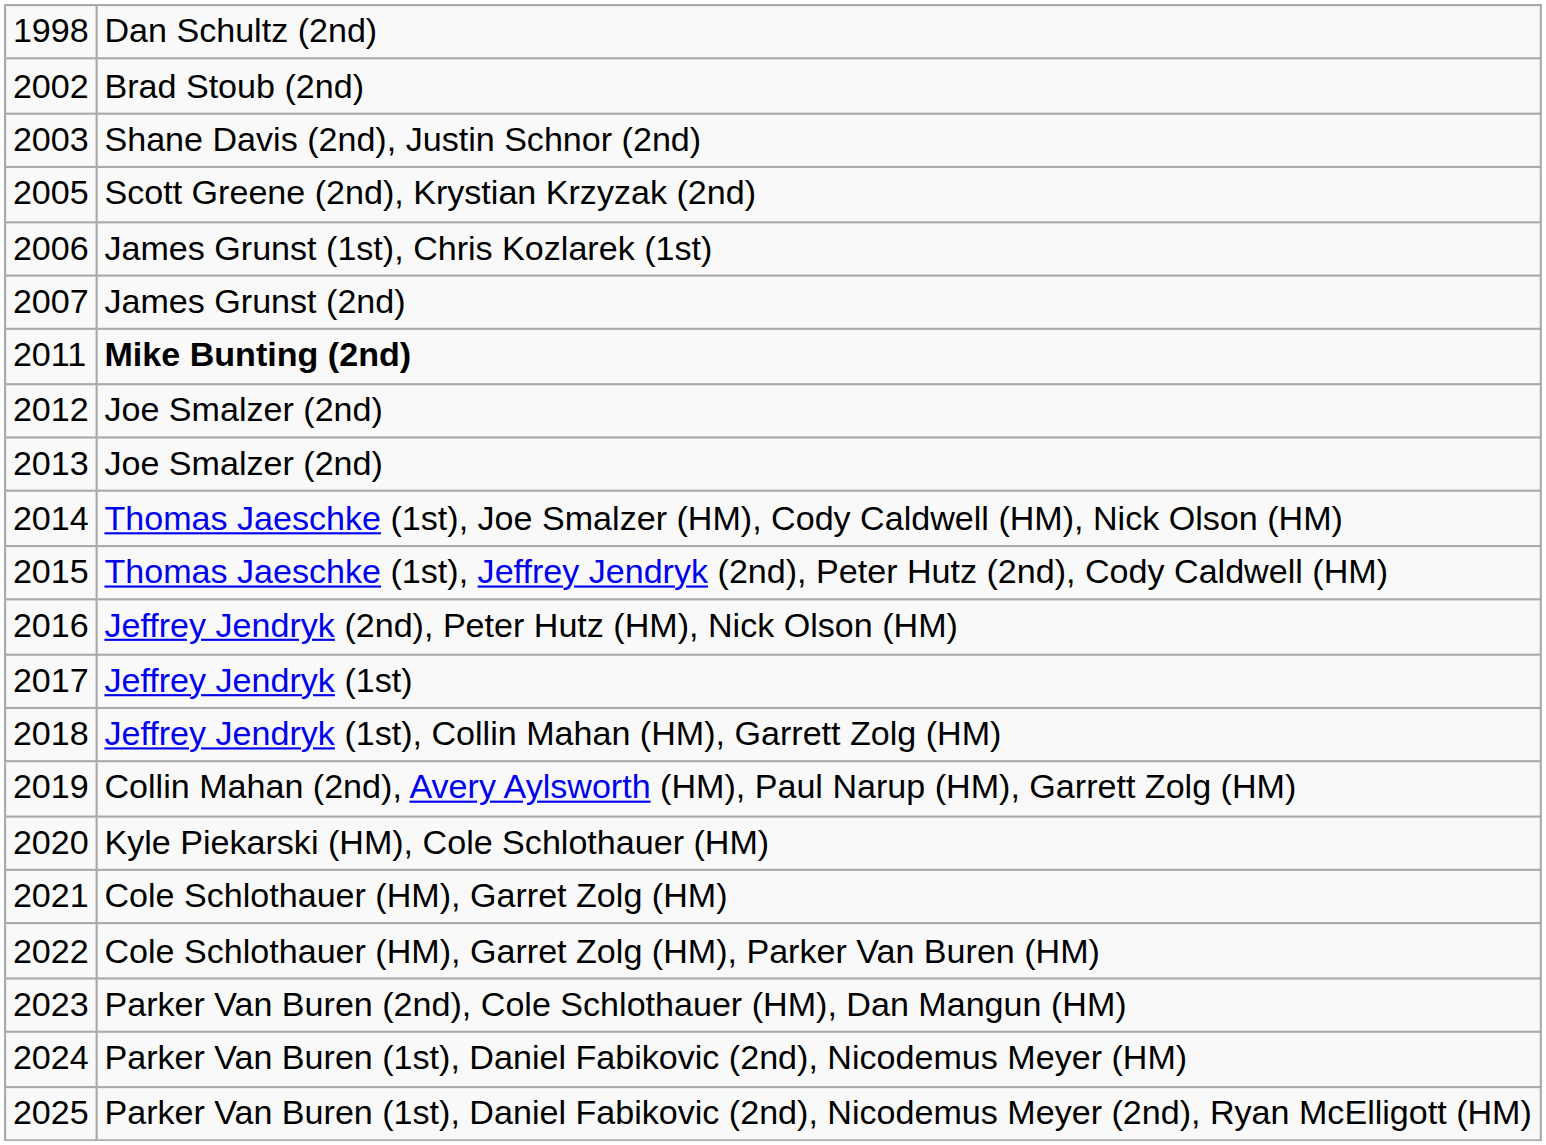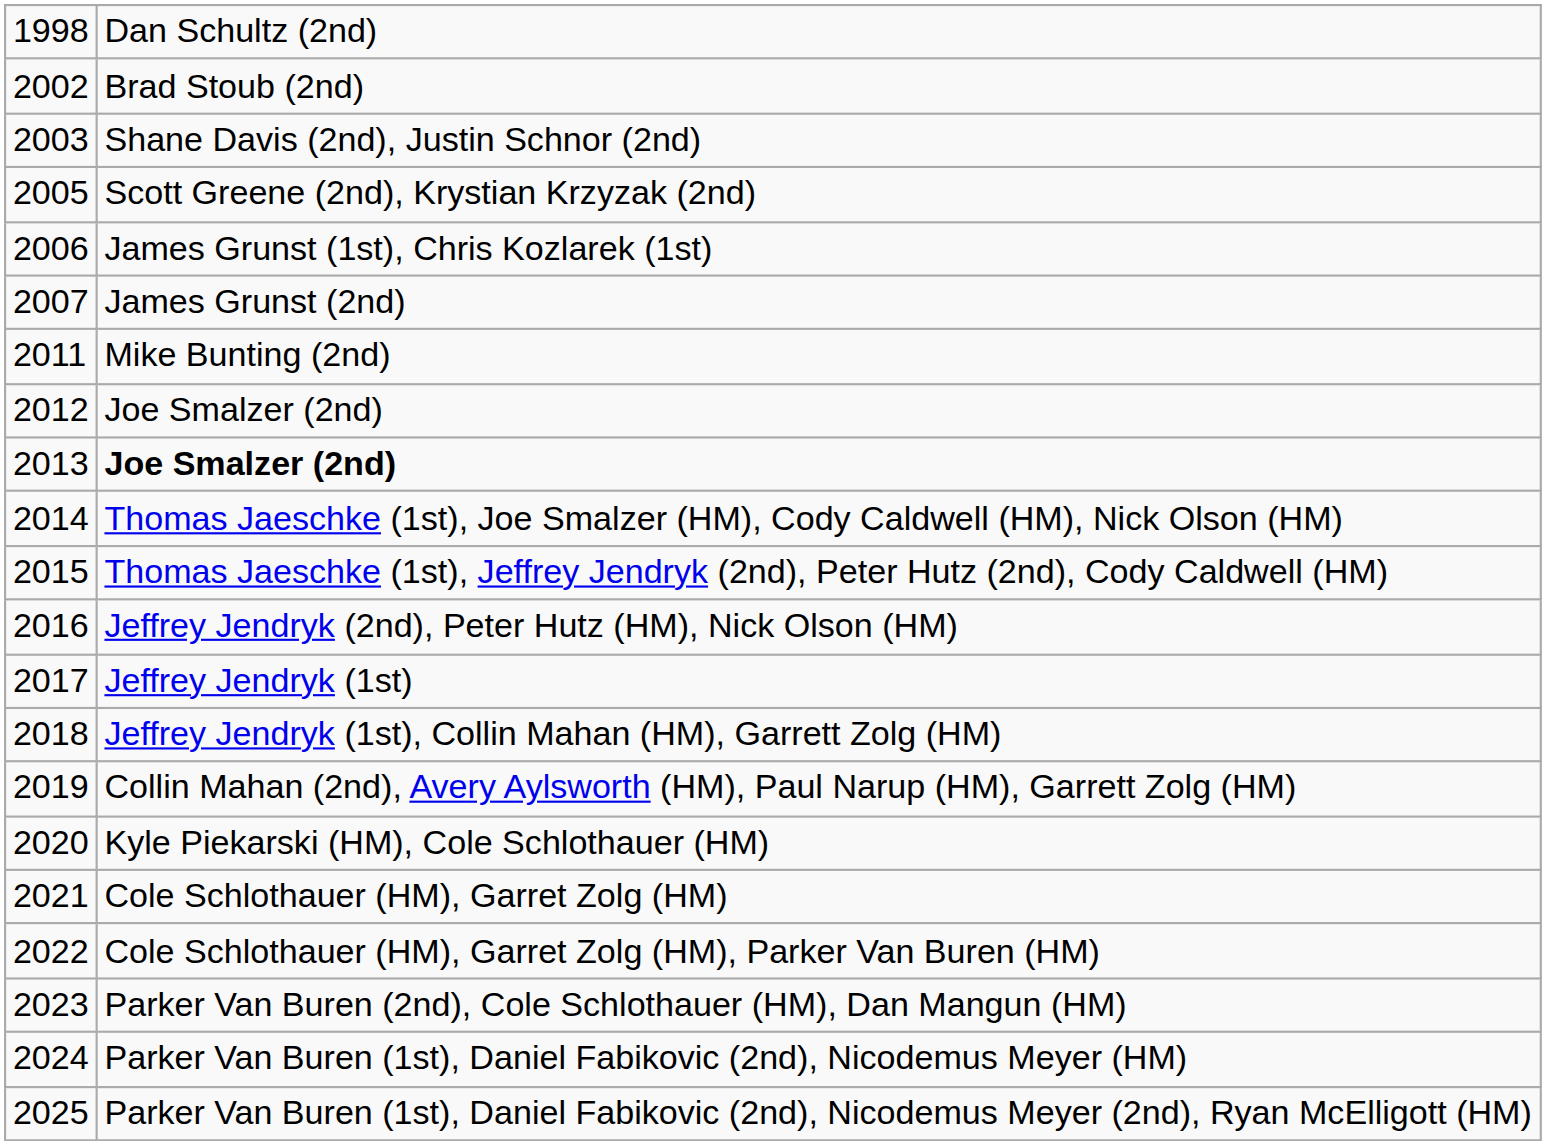(258, 355) bold -> (247, 355) normal
(244, 463) normal -> (250, 463) bold
